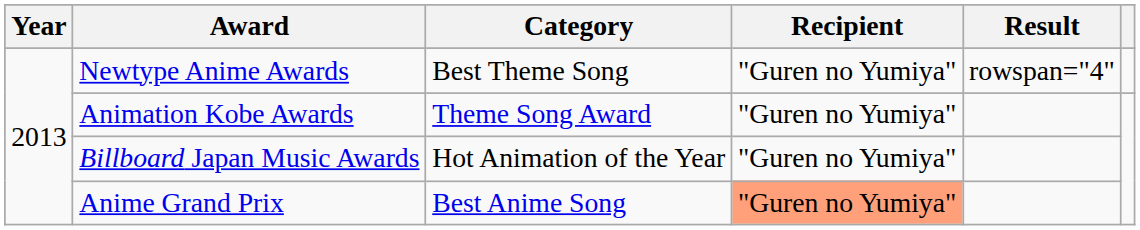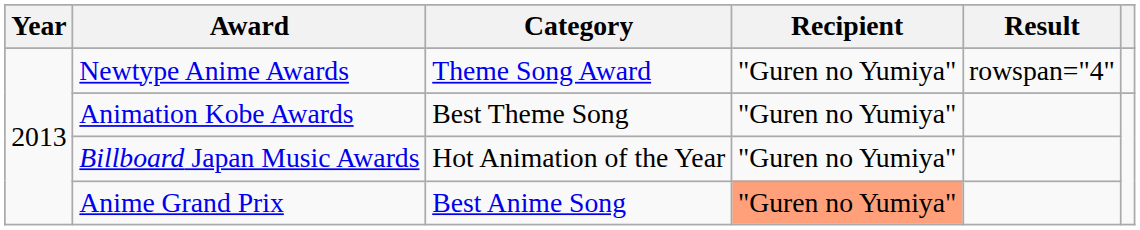(530, 70) Best Theme Song -> (542, 70) Theme Song Award
(542, 114) Theme Song Award -> (530, 114) Best Theme Song
